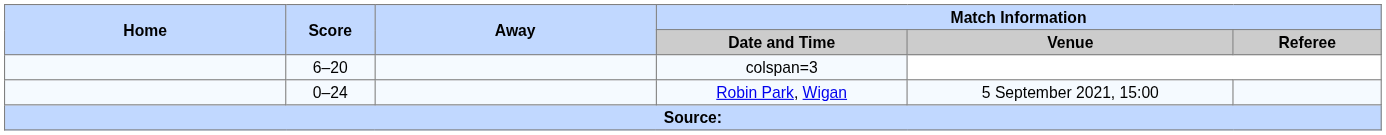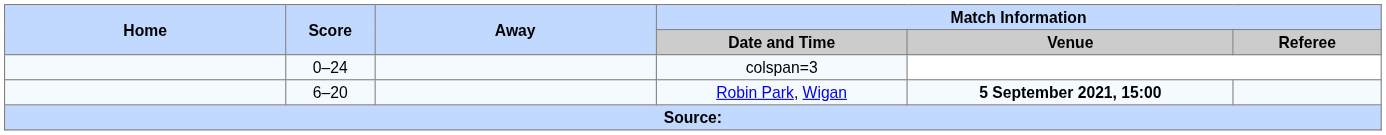(330, 67) 6–20 -> (330, 67) 0–24
(330, 92) 0–24 -> (330, 92) 6–20
(1070, 92) normal -> (1070, 92) bold
